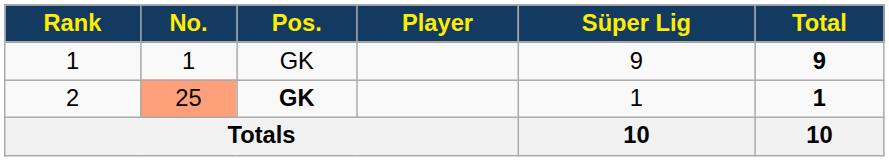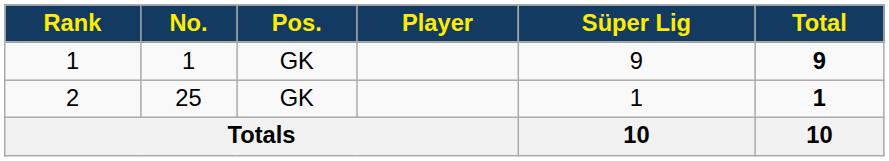(189, 98) lightsalmon background -> (189, 98) no background
(297, 98) bold -> (297, 98) normal
